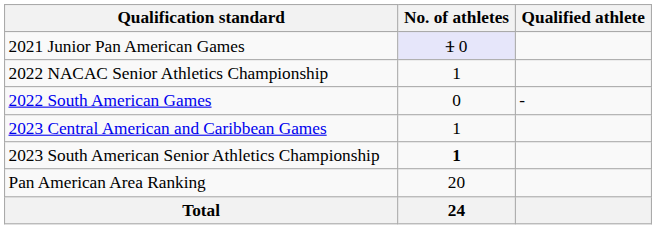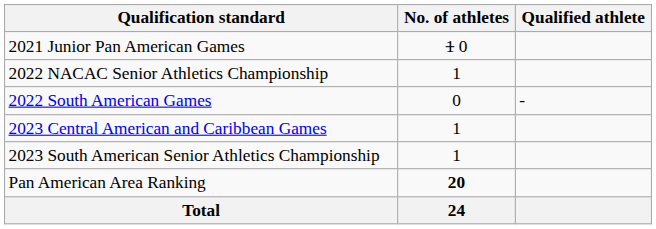(456, 45) lavender background -> (456, 45) no background
(456, 155) bold -> (456, 155) normal
(456, 182) normal -> (456, 182) bold
